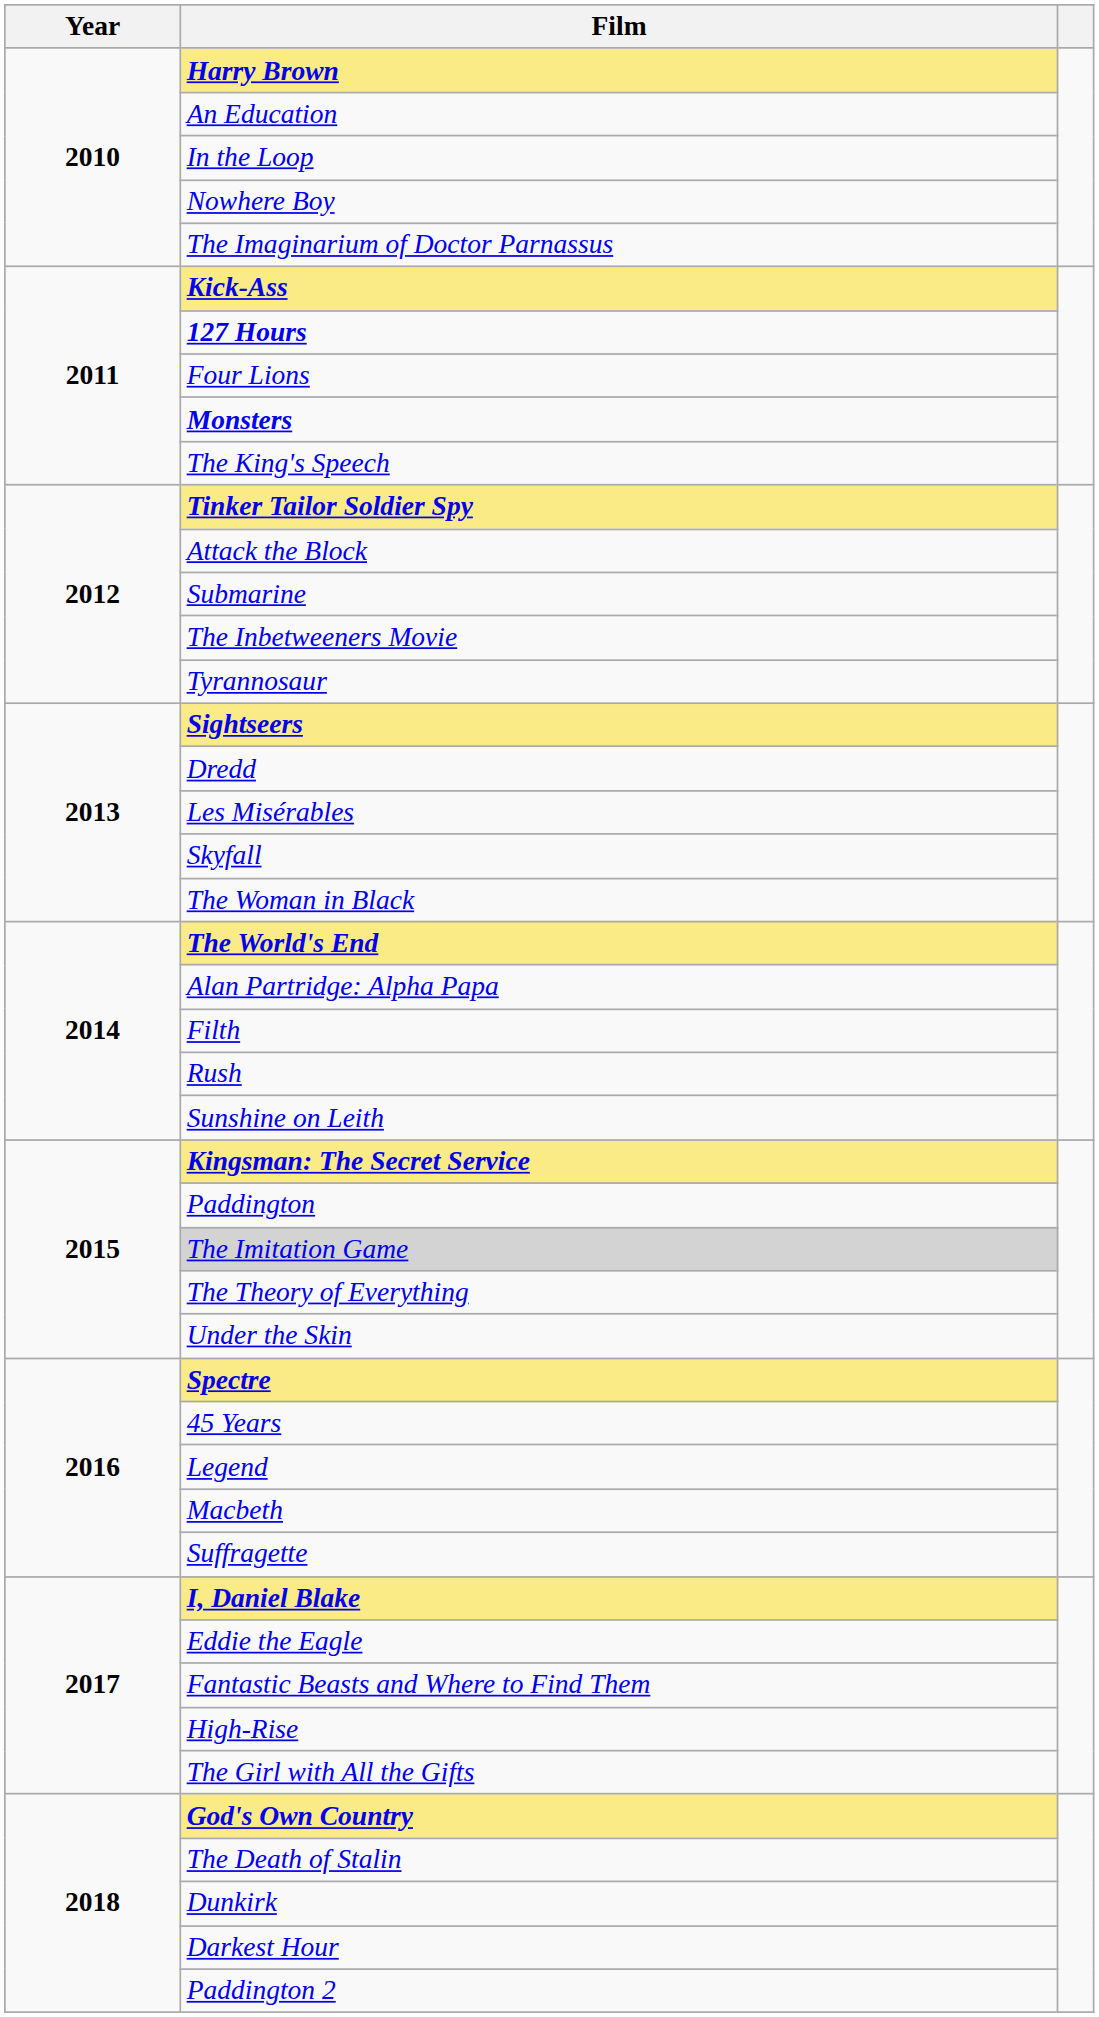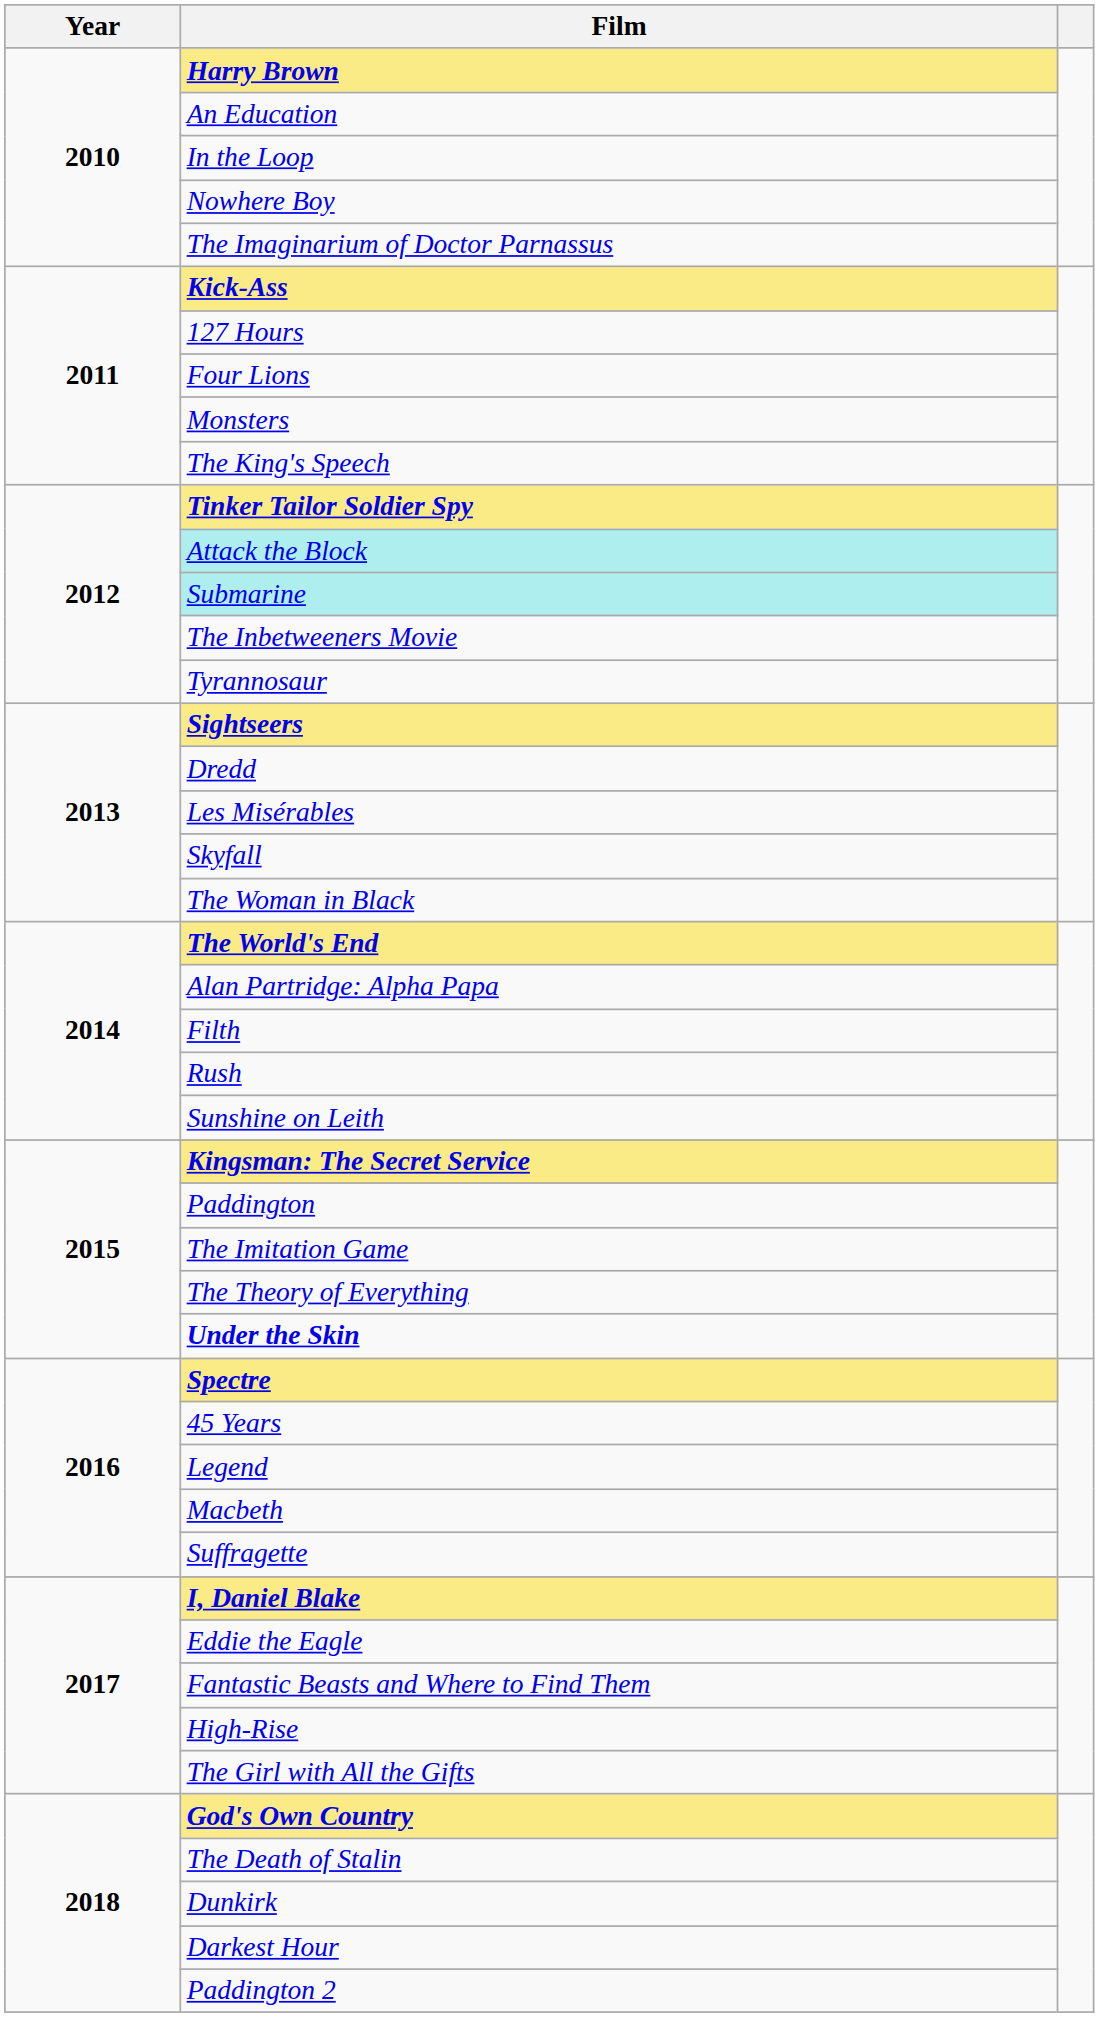(247, 331) bold -> (245, 331) normal
(239, 419) bold -> (238, 419) normal
(277, 550) no background -> (277, 550) paleturquoise background
(246, 593) no background -> (246, 593) paleturquoise background
(298, 1248) lightgrey background -> (298, 1248) no background
(269, 1335) normal -> (273, 1335) bold
